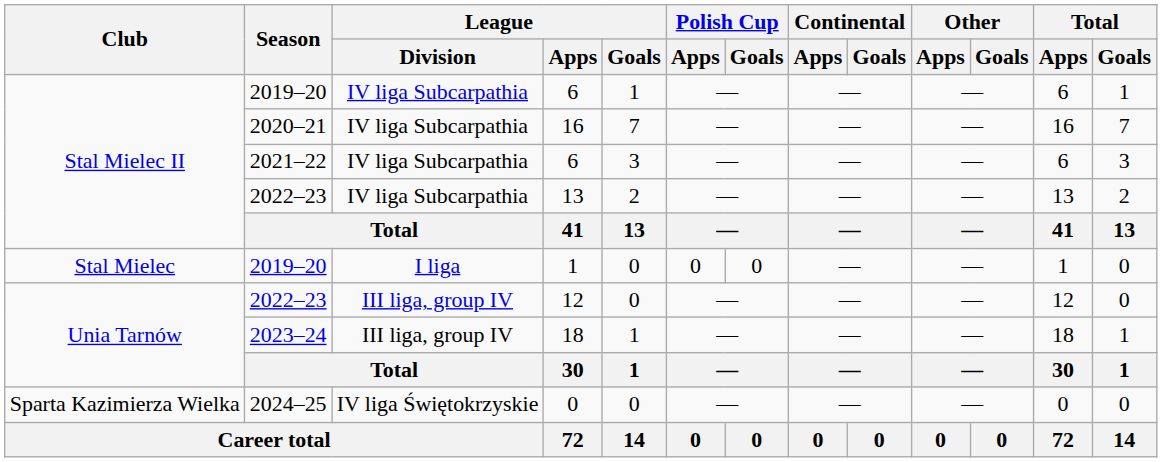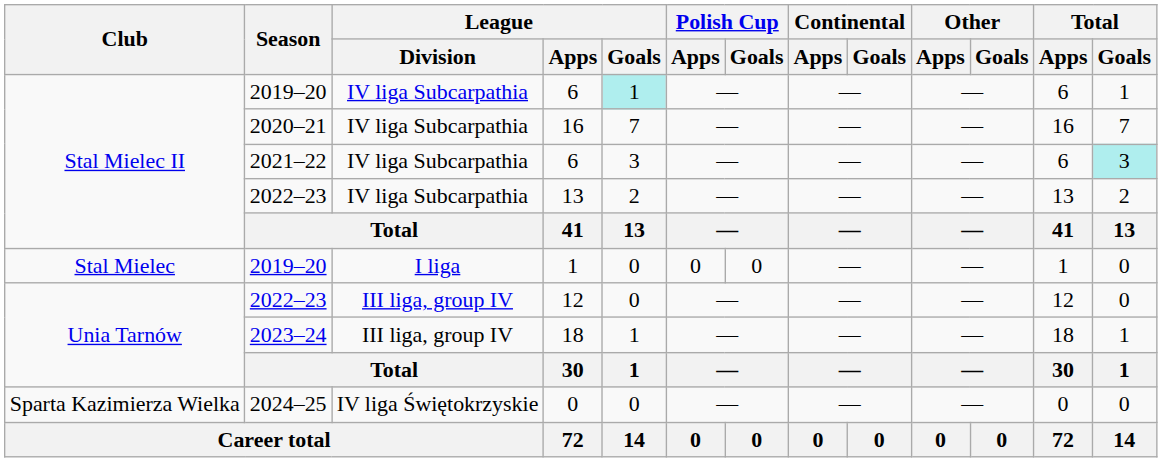(634, 91) no background -> (634, 91) paleturquoise background
(1124, 160) no background -> (1124, 160) paleturquoise background
